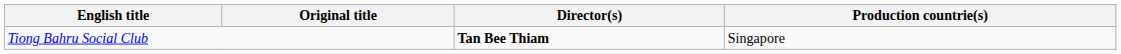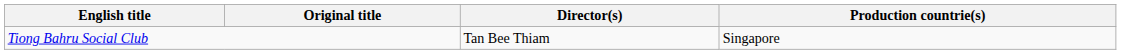(503, 37) bold -> (507, 37) normal
